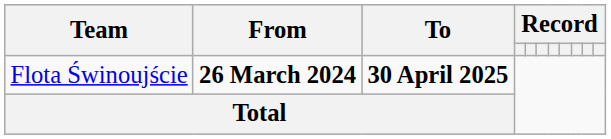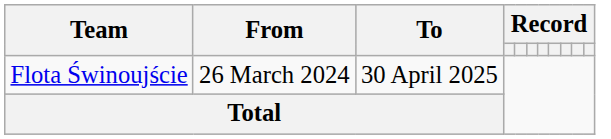(278, 74) bold -> (274, 74) normal
(438, 74) bold -> (429, 74) normal
